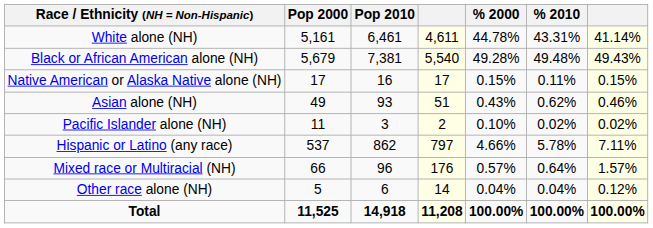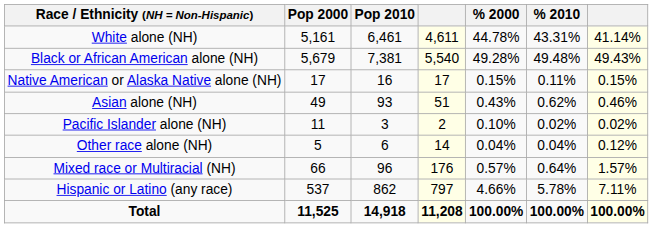rows swapped: (145, 189) <-> (144, 146)
